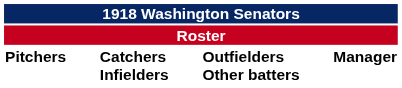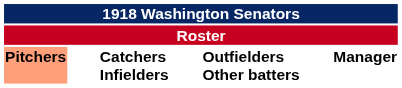(36, 57) no background -> (36, 57) lightsalmon background
